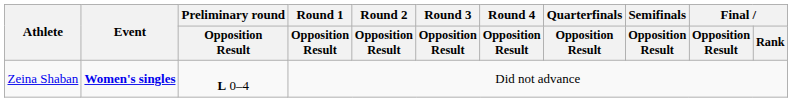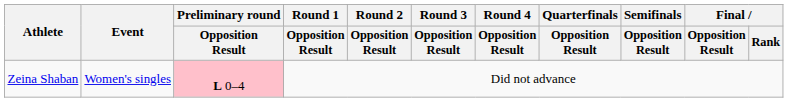(130, 79) bold -> (128, 79) normal
(233, 86) no background -> (229, 86) pink background
